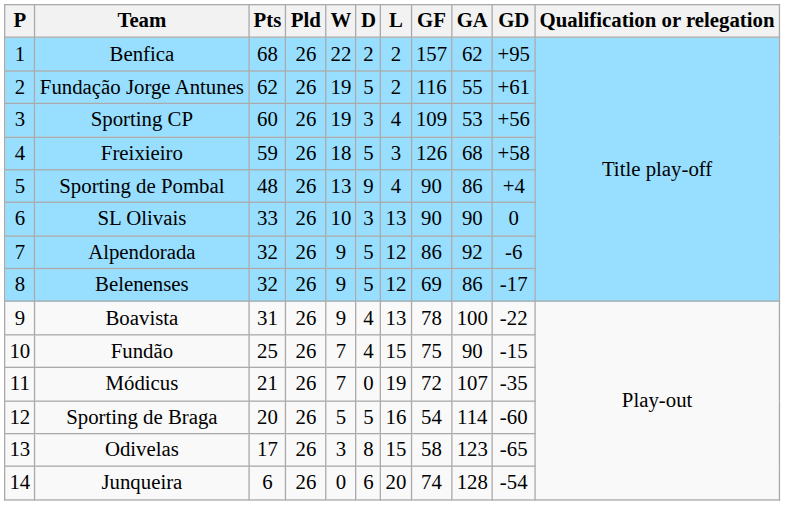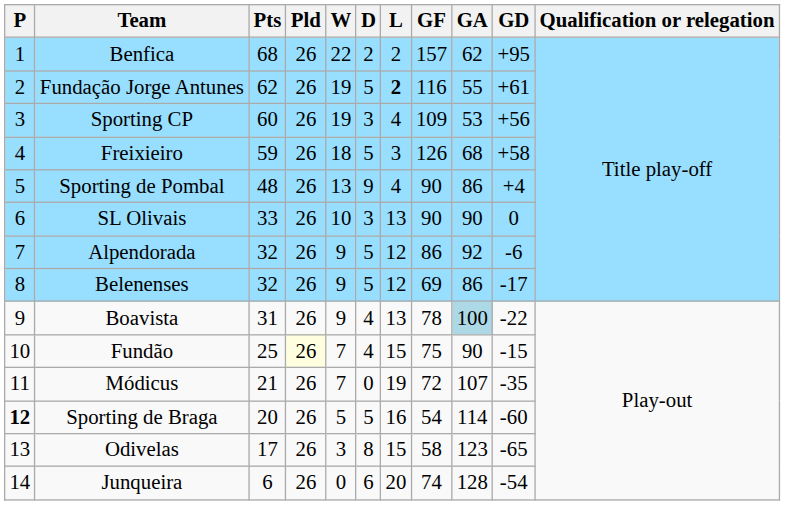(396, 86) normal -> (396, 86) bold
(472, 317) no background -> (472, 317) lightblue background
(306, 350) no background -> (306, 350) lightyellow background
(20, 416) normal -> (20, 416) bold
